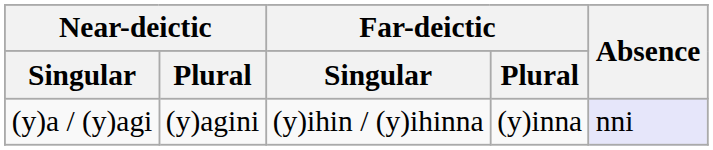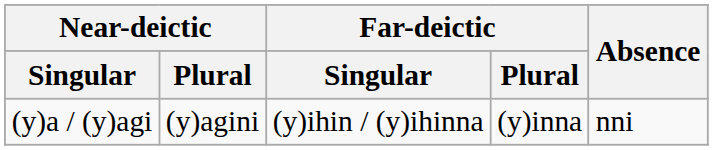(615, 121) lavender background -> (615, 121) no background
